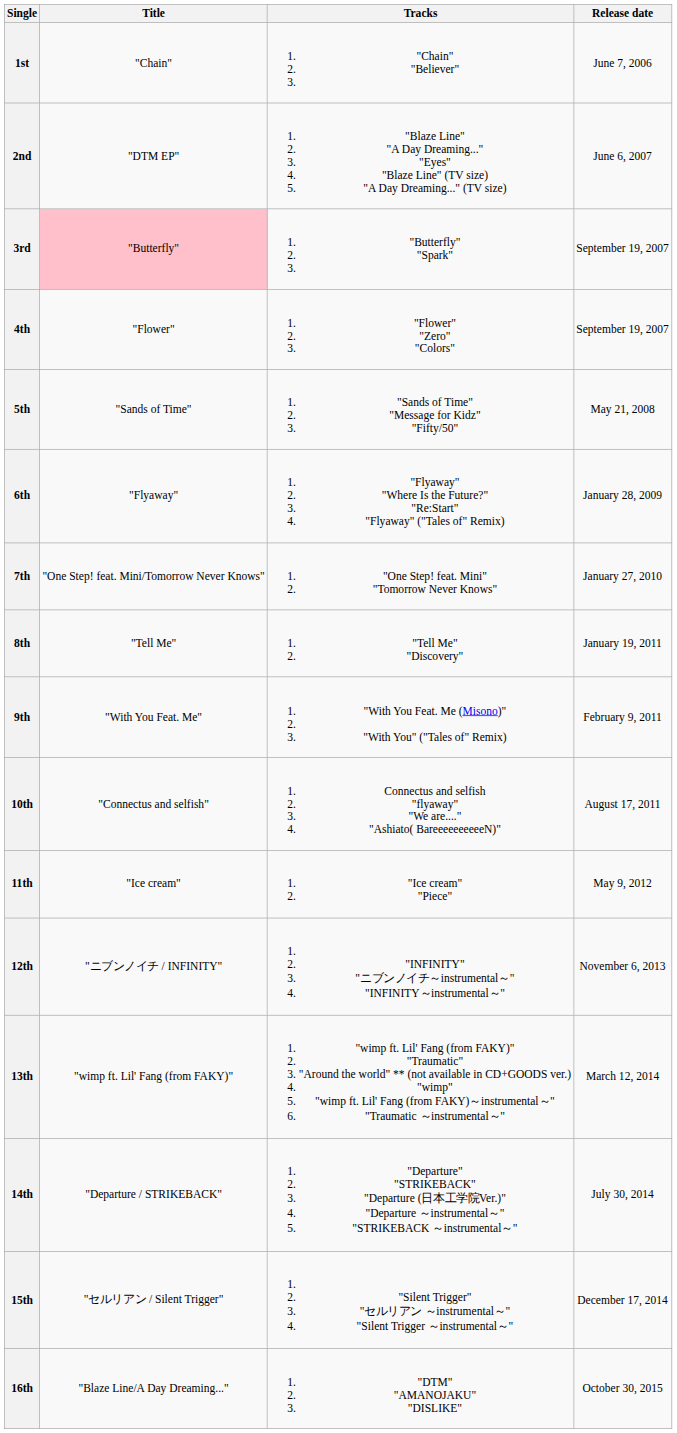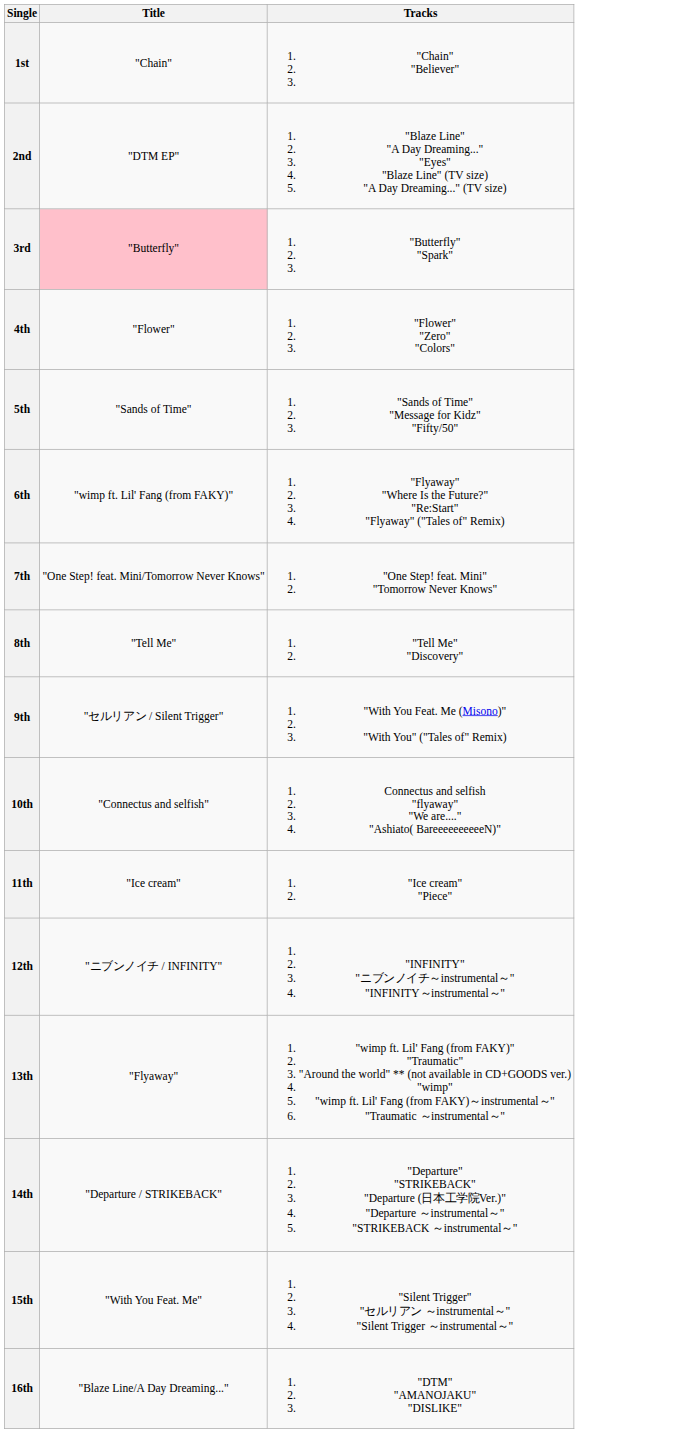- column: (623, 13)
(154, 496) "Flyaway" -> (154, 496) "wimp ft. Lil' Fang (from FAKY)"
(154, 717) "With You Feat. Me" -> (154, 716) "セルリアン / Silent Trigger"
(154, 1076) "wimp ft. Lil' Fang (from FAKY)" -> (154, 1076) "Flyaway"
(154, 1299) "セルリアン / Silent Trigger" -> (154, 1300) "With You Feat. Me"
